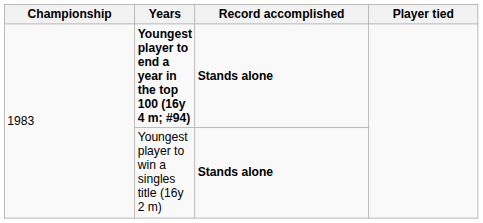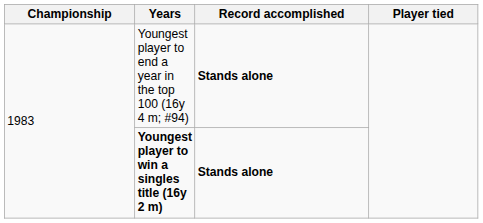(165, 75) bold -> (163, 75) normal
(163, 172) normal -> (165, 172) bold
